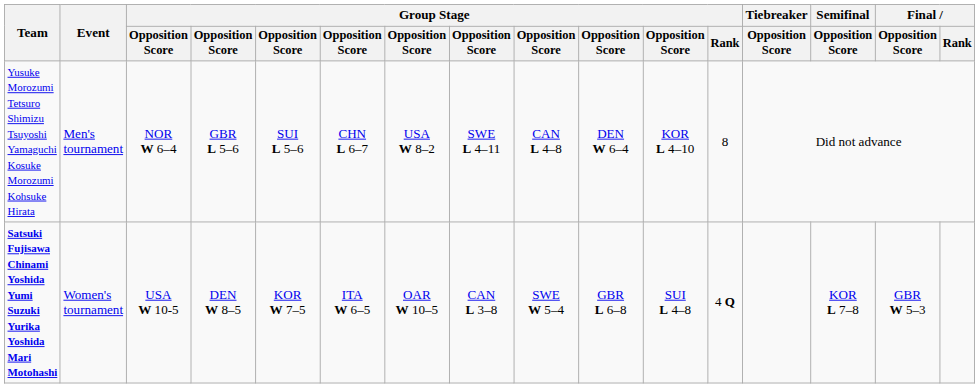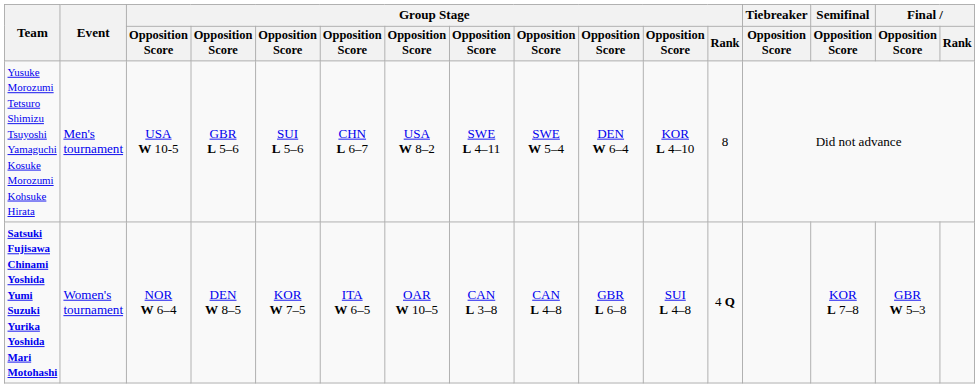(158, 141) NOR W 6–4 -> (158, 141) USA W 10-5
(546, 141) CAN L 4–8 -> (546, 141) SWE W 5–4
(158, 302) USA W 10-5 -> (158, 302) NOR W 6–4
(546, 302) SWE W 5–4 -> (546, 302) CAN L 4–8
